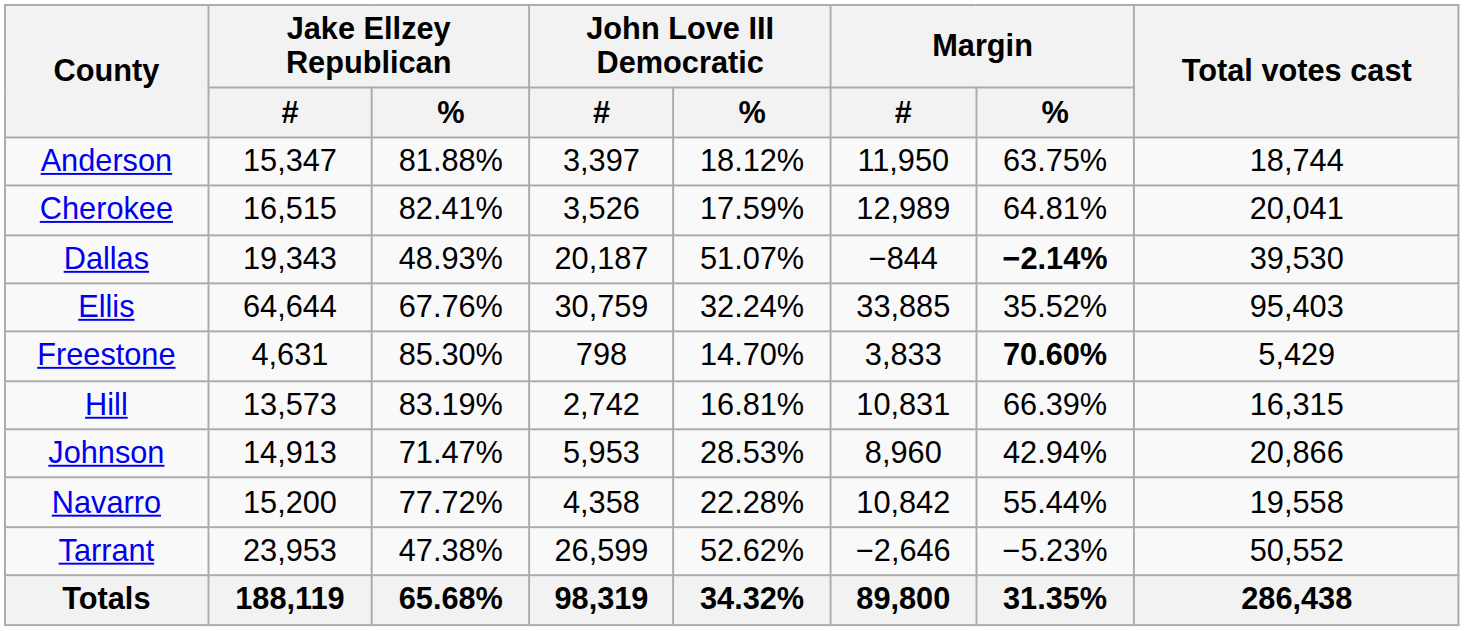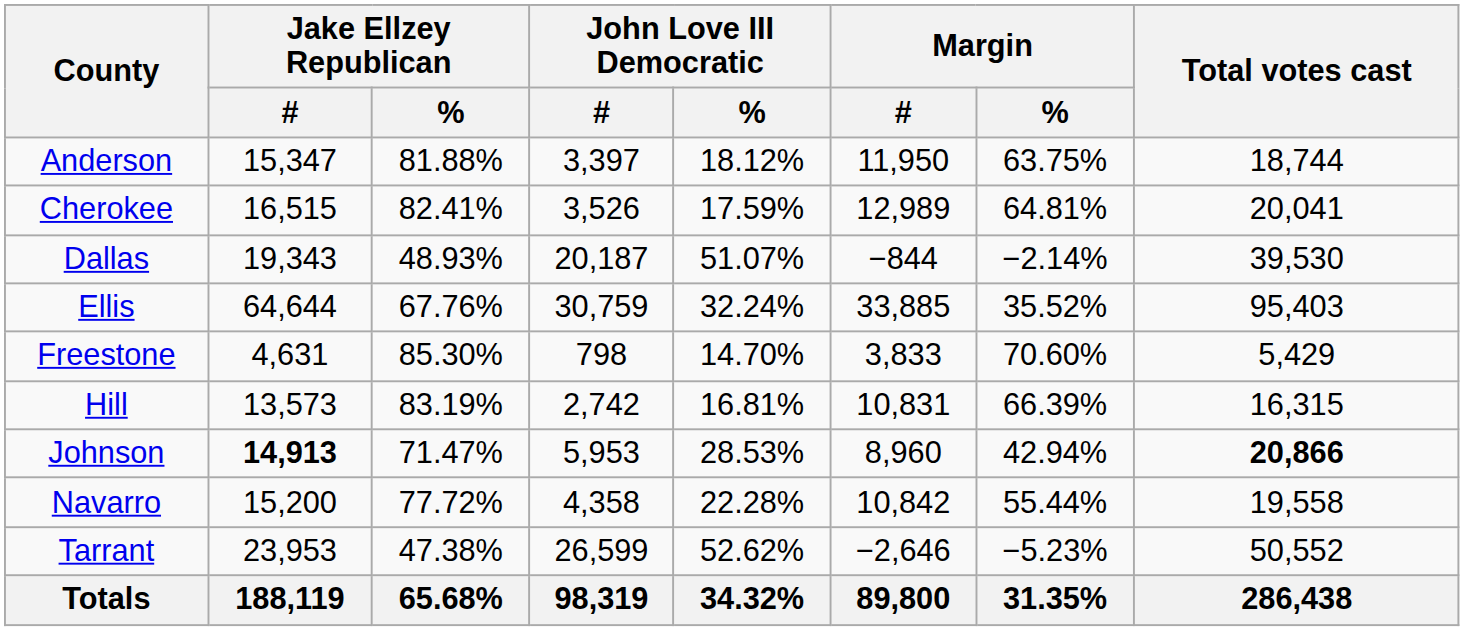(1055, 258) bold -> (1055, 258) normal
(1055, 355) bold -> (1055, 355) normal
(290, 453) normal -> (290, 453) bold
(1297, 453) normal -> (1297, 453) bold
